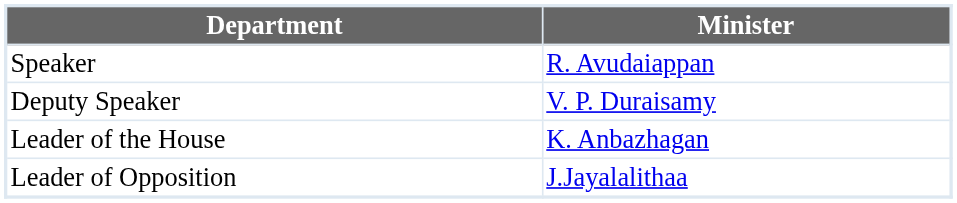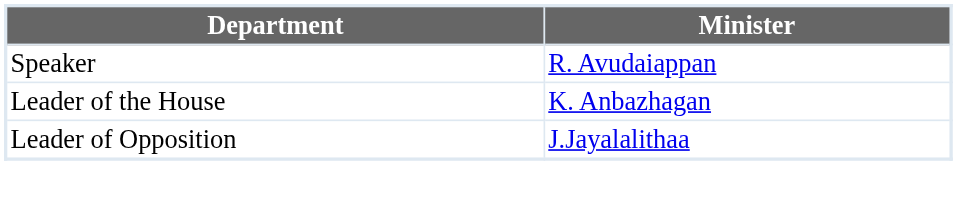- row: (95, 101)
